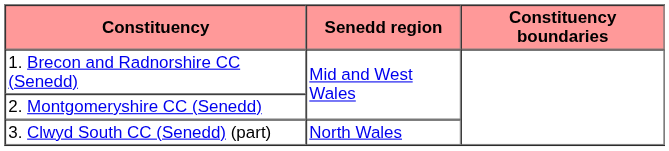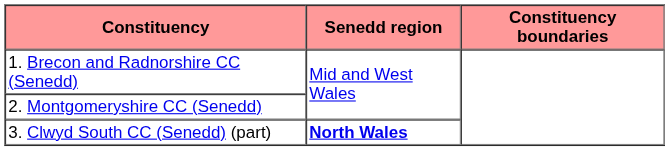(356, 132) normal -> (358, 132) bold
